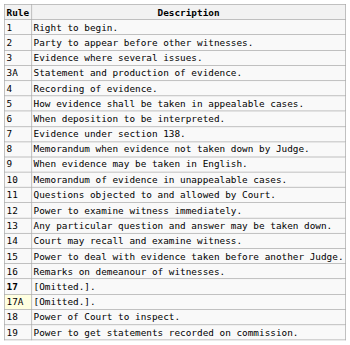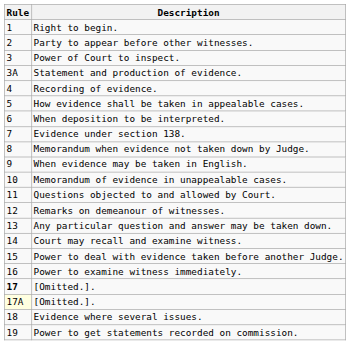(118, 58) Evidence where several issues. -> (107, 58) Power of Court to inspect.
(138, 210) Power to examine witness immediately. -> (129, 210) Remarks on demeanour of witnesses.
(129, 271) Remarks on demeanour of witnesses. -> (138, 271) Power to examine witness immediately.
(107, 317) Power of Court to inspect. -> (118, 317) Evidence where several issues.
